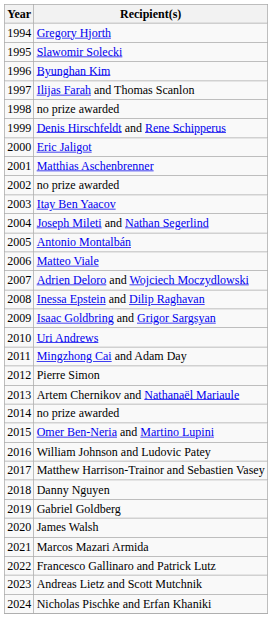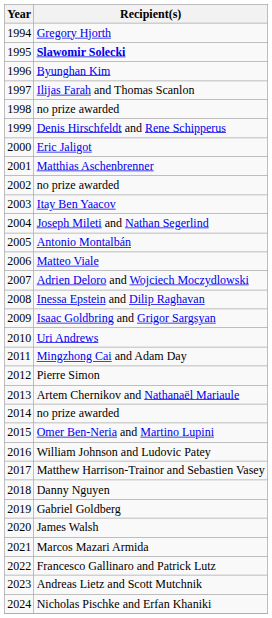(80, 52) normal -> (81, 52) bold
